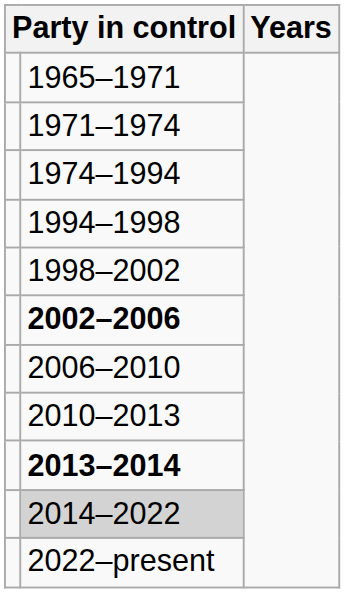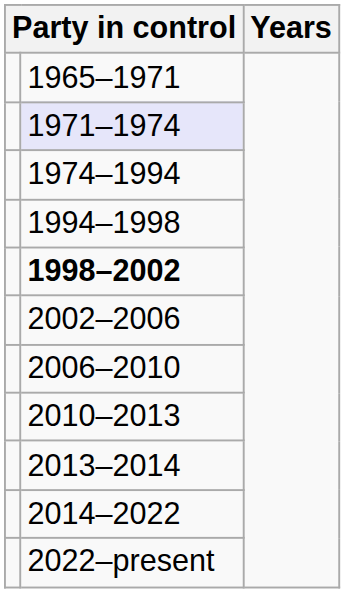(104, 125) no background -> (104, 125) lavender background
(104, 271) normal -> (104, 271) bold
(104, 319) bold -> (104, 319) normal
(104, 464) bold -> (104, 464) normal
(104, 513) lightgrey background -> (104, 513) no background
